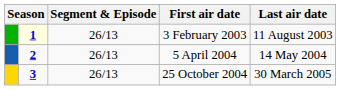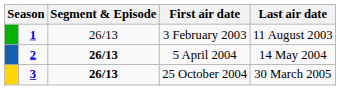(33, 34) lightyellow background -> (33, 34) no background
(103, 54) normal -> (103, 54) bold
(103, 74) normal -> (103, 74) bold
